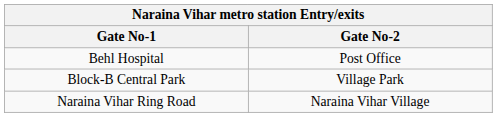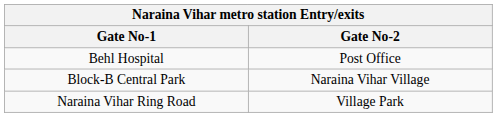(370, 79) Village Park -> (370, 79) Naraina Vihar Village
(370, 101) Naraina Vihar Village -> (370, 101) Village Park
